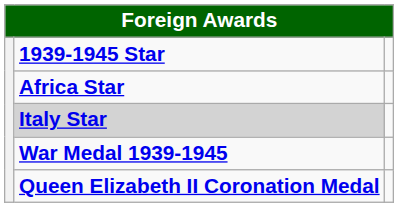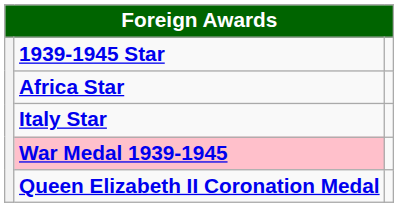(63, 119) lightgrey background -> (63, 119) no background
(123, 152) no background -> (123, 152) pink background
